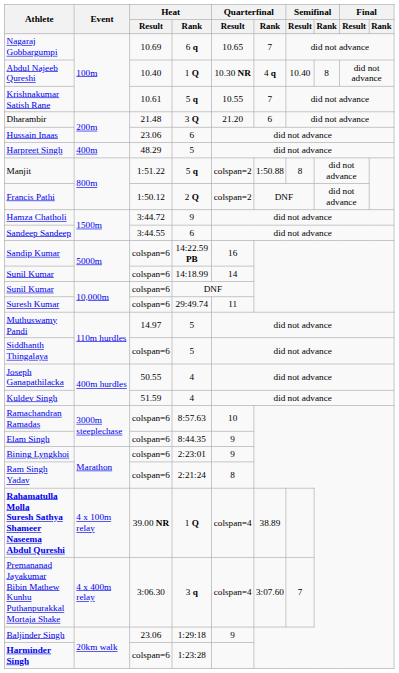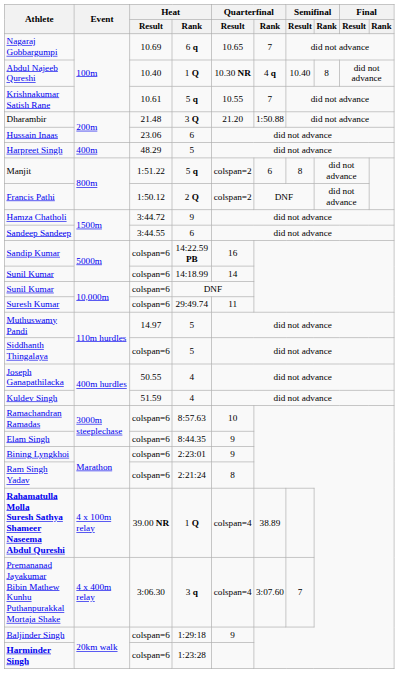(270, 120) 6 -> (270, 120) 1:50.88
(270, 171) 1:50.88 -> (270, 171) 6
(151, 635) 23.06 -> (151, 635) colspan=6
